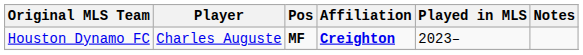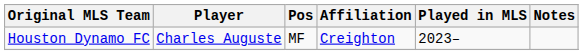(297, 39) bold -> (297, 39) normal
(357, 39) bold -> (357, 39) normal
